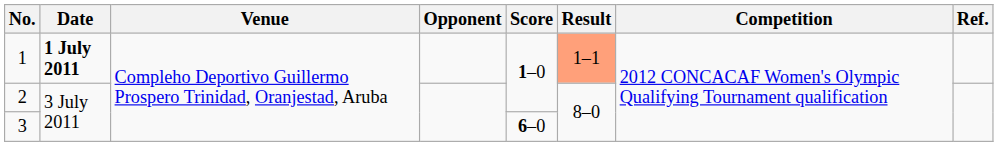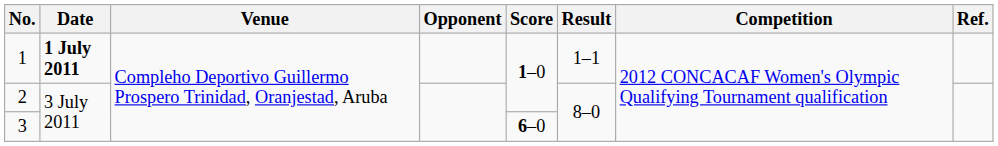(586, 58) lightsalmon background -> (586, 58) no background
